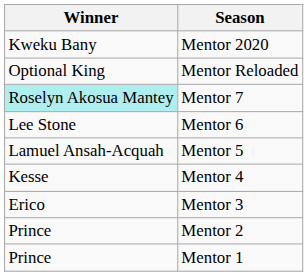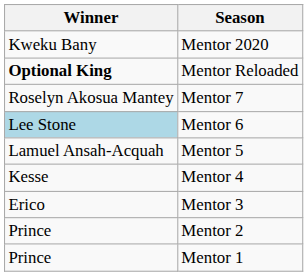(57, 71) normal -> (60, 71) bold
(91, 97) paleturquoise background -> (91, 97) no background
(42, 124) no background -> (42, 124) lightblue background
